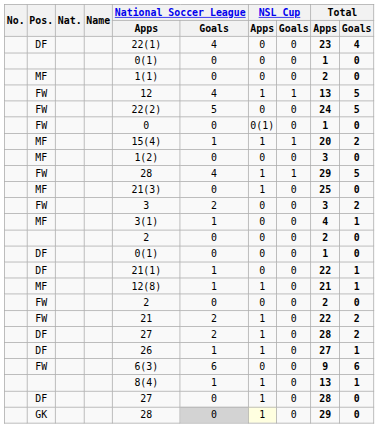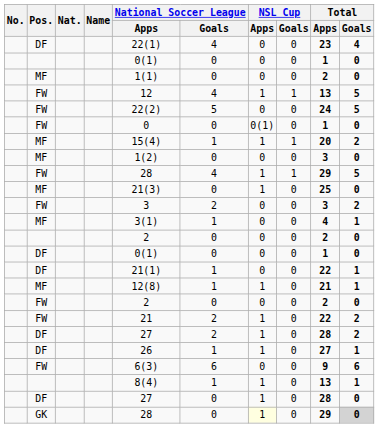(214, 415) lightgrey background -> (214, 415) no background
(357, 415) no background -> (357, 415) lightgrey background
